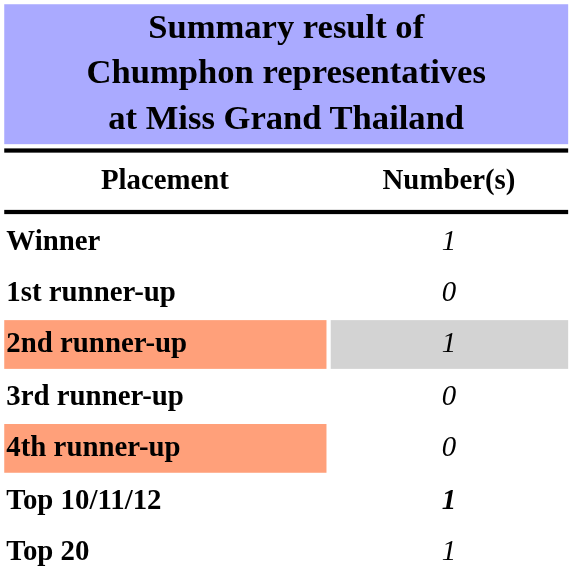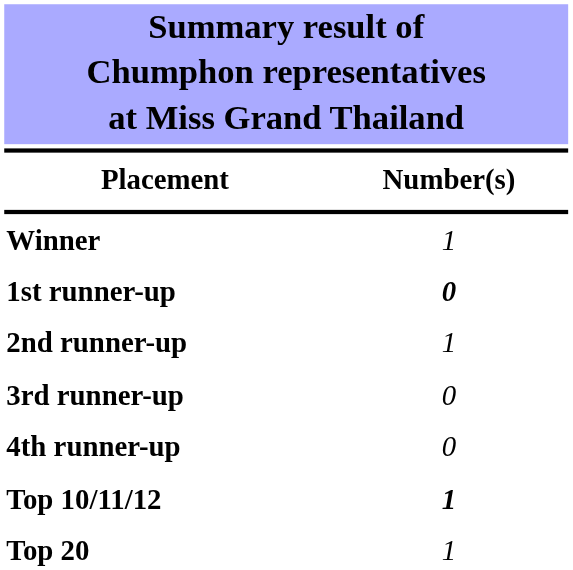(449, 292) normal -> (449, 292) bold
(97, 343) lightsalmon background -> (97, 343) no background
(449, 343) lightgrey background -> (449, 343) no background
(94, 447) lightsalmon background -> (94, 447) no background
